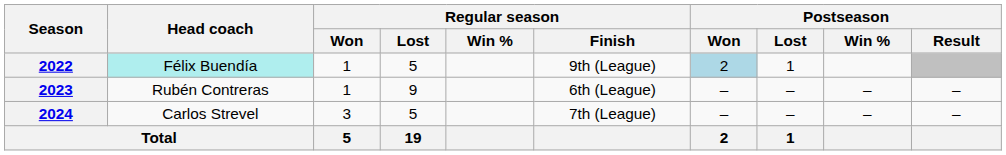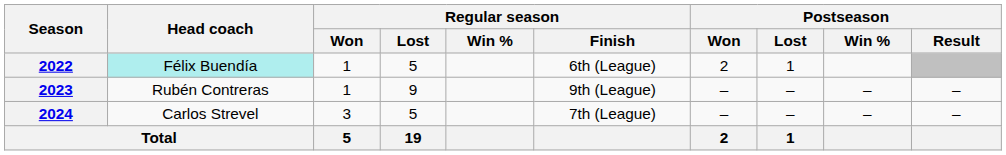(612, 65) 9th (League) -> (612, 65) 6th (League)
(724, 65) lightblue background -> (724, 65) no background
(612, 90) 6th (League) -> (612, 90) 9th (League)
